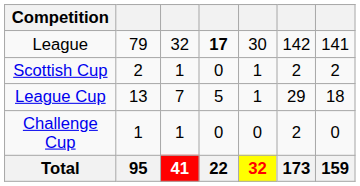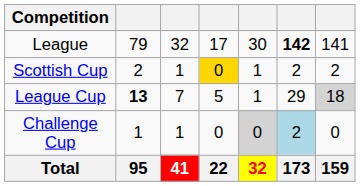(219, 44) bold -> (219, 44) normal
(296, 44) normal -> (296, 44) bold
(219, 70) no background -> (219, 70) gold background
(138, 96) normal -> (138, 96) bold
(335, 96) no background -> (335, 96) lightgrey background
(257, 132) no background -> (257, 132) lightgrey background
(296, 132) no background -> (296, 132) lightblue background
